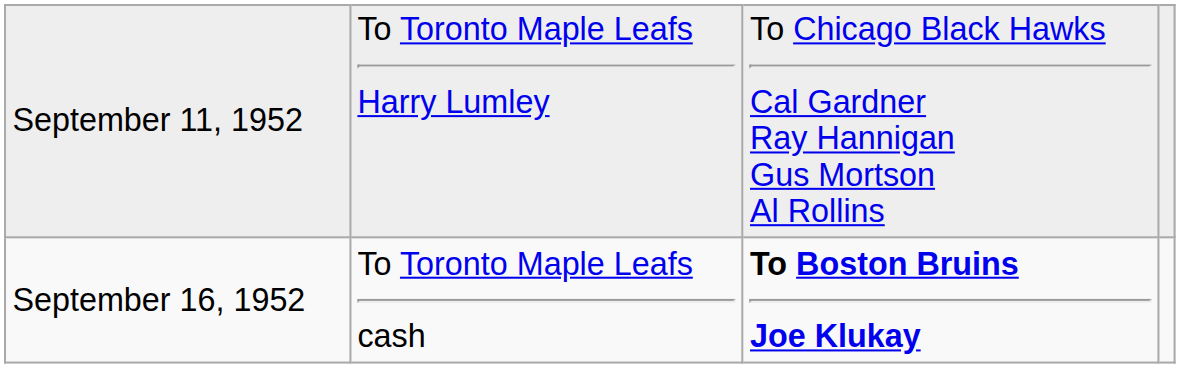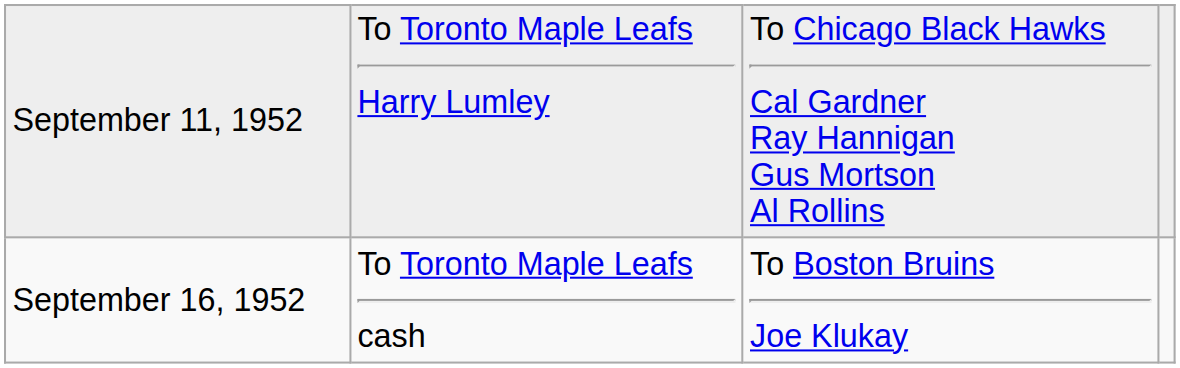(950, 299) bold -> (950, 299) normal
